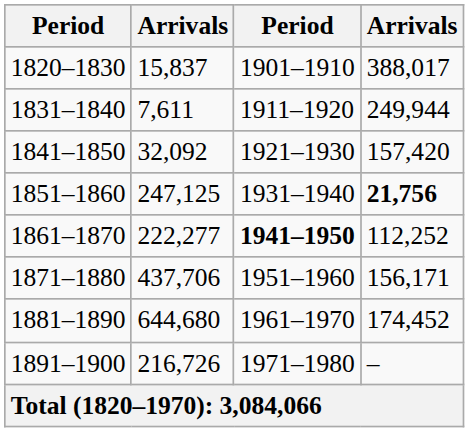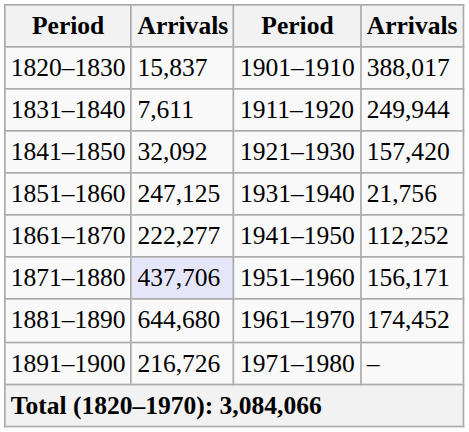(402, 194) bold -> (402, 194) normal
(297, 236) bold -> (297, 236) normal
(179, 278) no background -> (179, 278) lavender background
